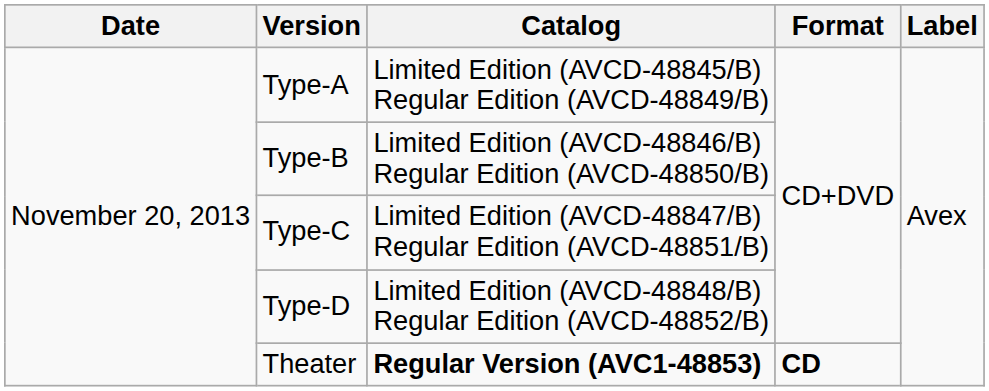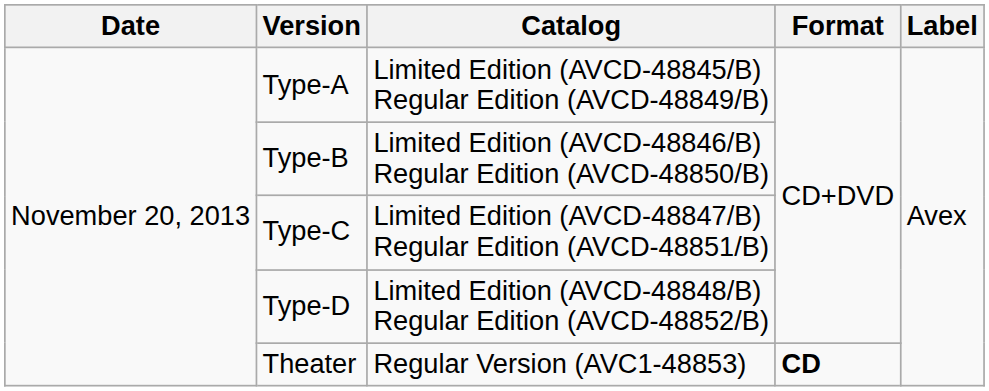(567, 364) bold -> (560, 364) normal
